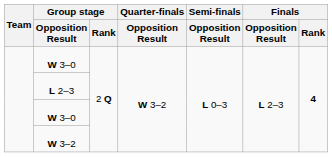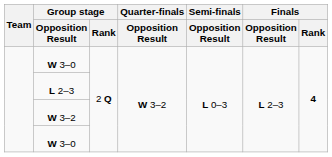(62, 118) W 3–0 -> (62, 118) W 3–2
(62, 144) W 3–2 -> (62, 144) W 3–0
